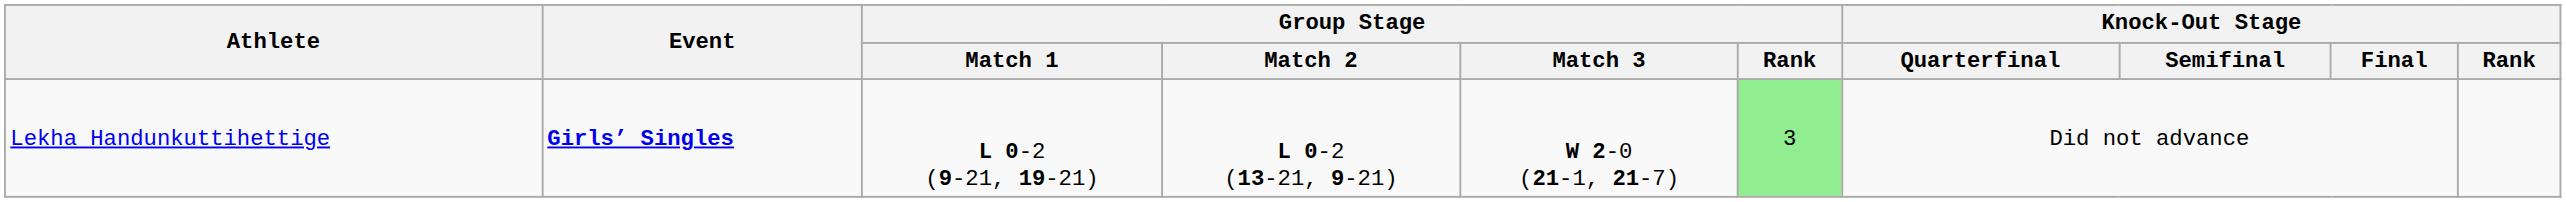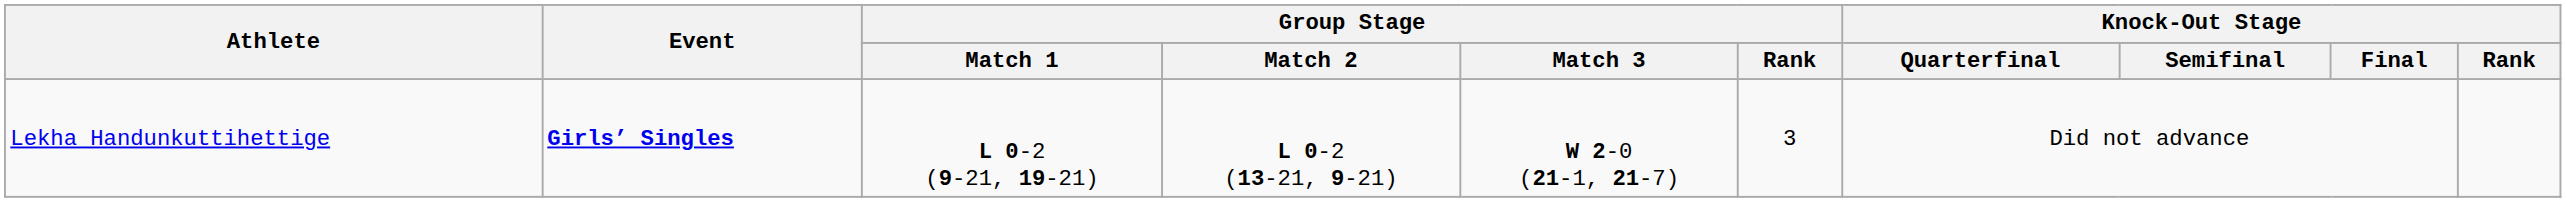(1790, 138) lightgreen background -> (1790, 138) no background
